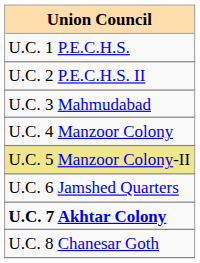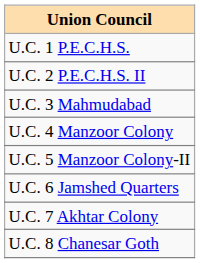(99, 159) khaki background -> (99, 159) no background
(87, 215) bold -> (83, 215) normal
